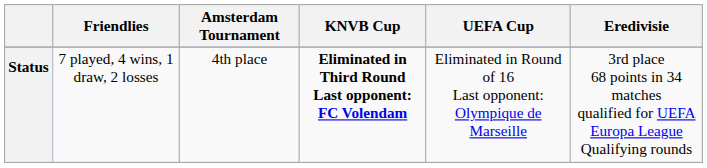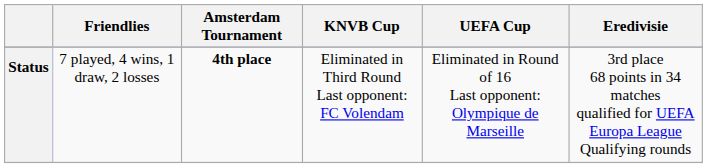(239, 59) normal -> (242, 59) bold
(363, 86) bold -> (362, 86) normal
